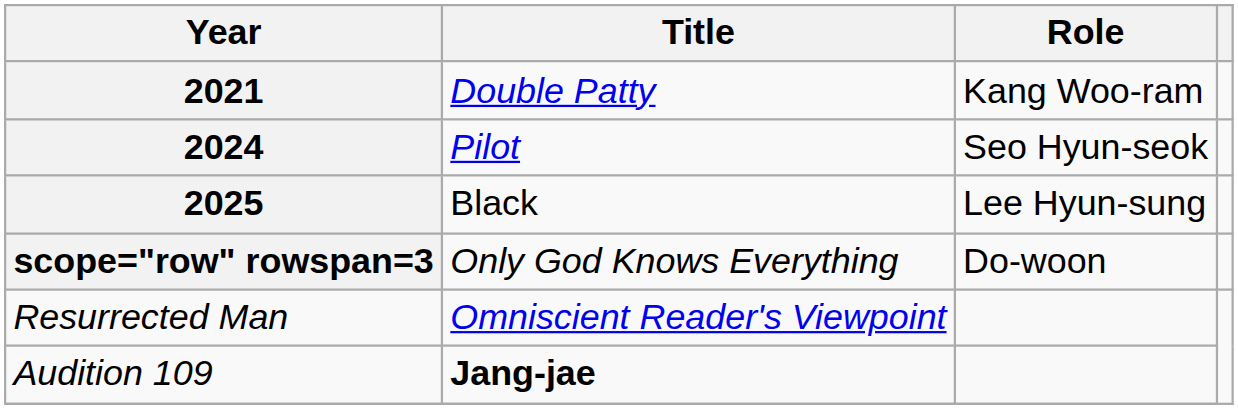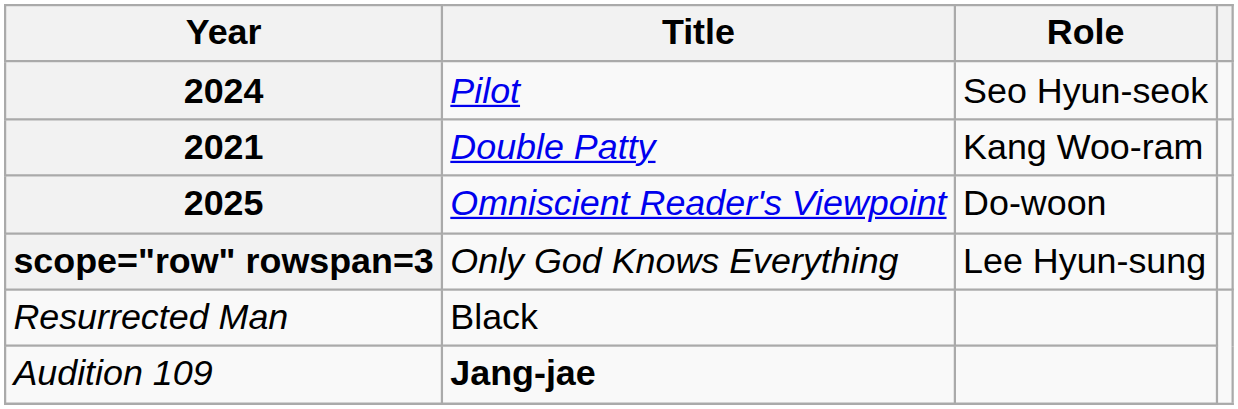rows swapped: (224, 89) <-> (224, 146)
(494, 203) Black -> (698, 203) Omniscient Reader's Viewpoint
(1085, 203) Lee Hyun-sung -> (1035, 203) Do-woon
(1035, 260) Do-woon -> (1085, 260) Lee Hyun-sung
(698, 317) Omniscient Reader's Viewpoint -> (494, 317) Black
